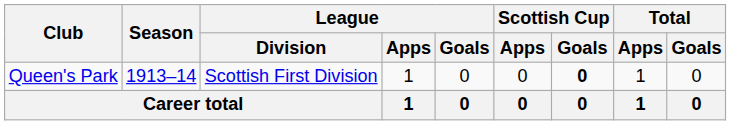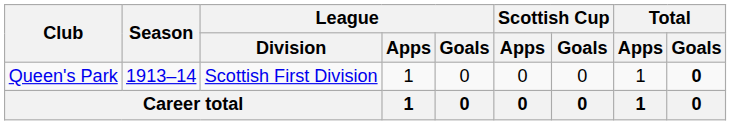(582, 76) bold -> (582, 76) normal
(697, 76) normal -> (697, 76) bold
